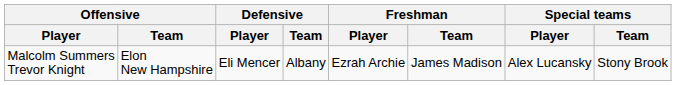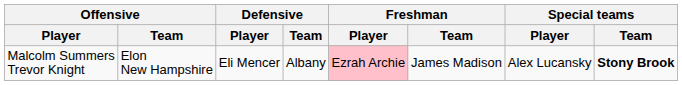(368, 63) no background -> (368, 63) pink background
(633, 63) normal -> (636, 63) bold
